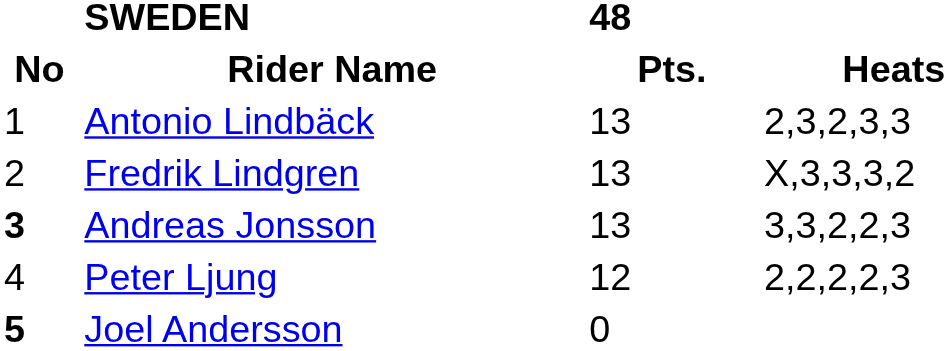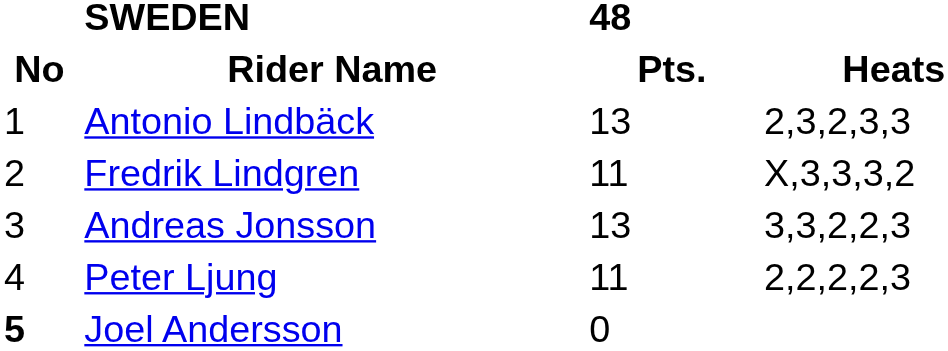(610, 173) 13 -> (609, 173) 11
(15, 225) bold -> (15, 225) normal
(610, 277) 12 -> (609, 277) 11
